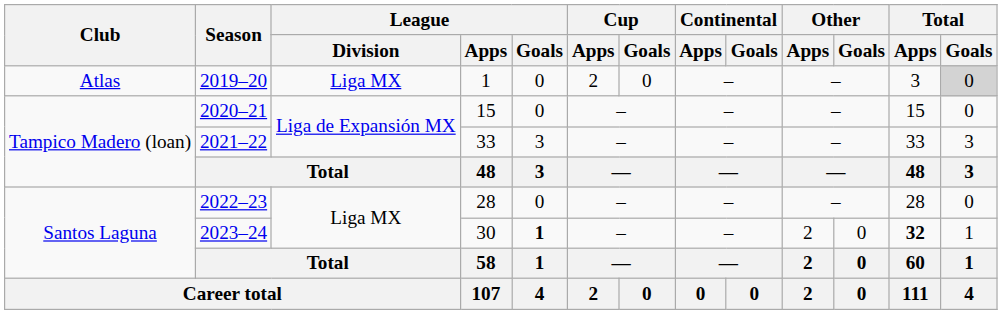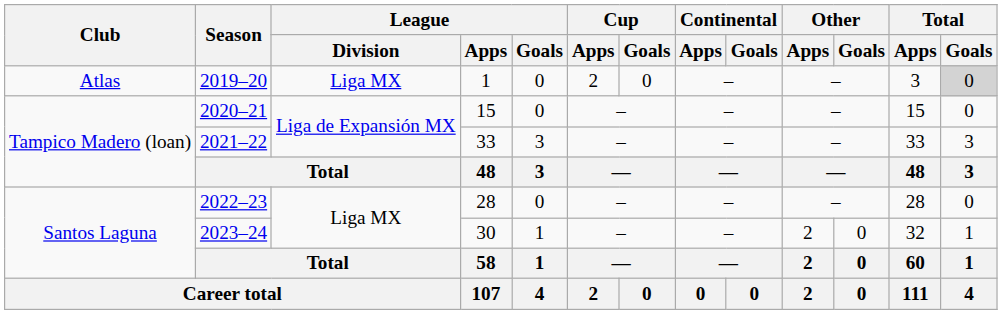(540, 232) bold -> (540, 232) normal
(915, 232) bold -> (915, 232) normal
